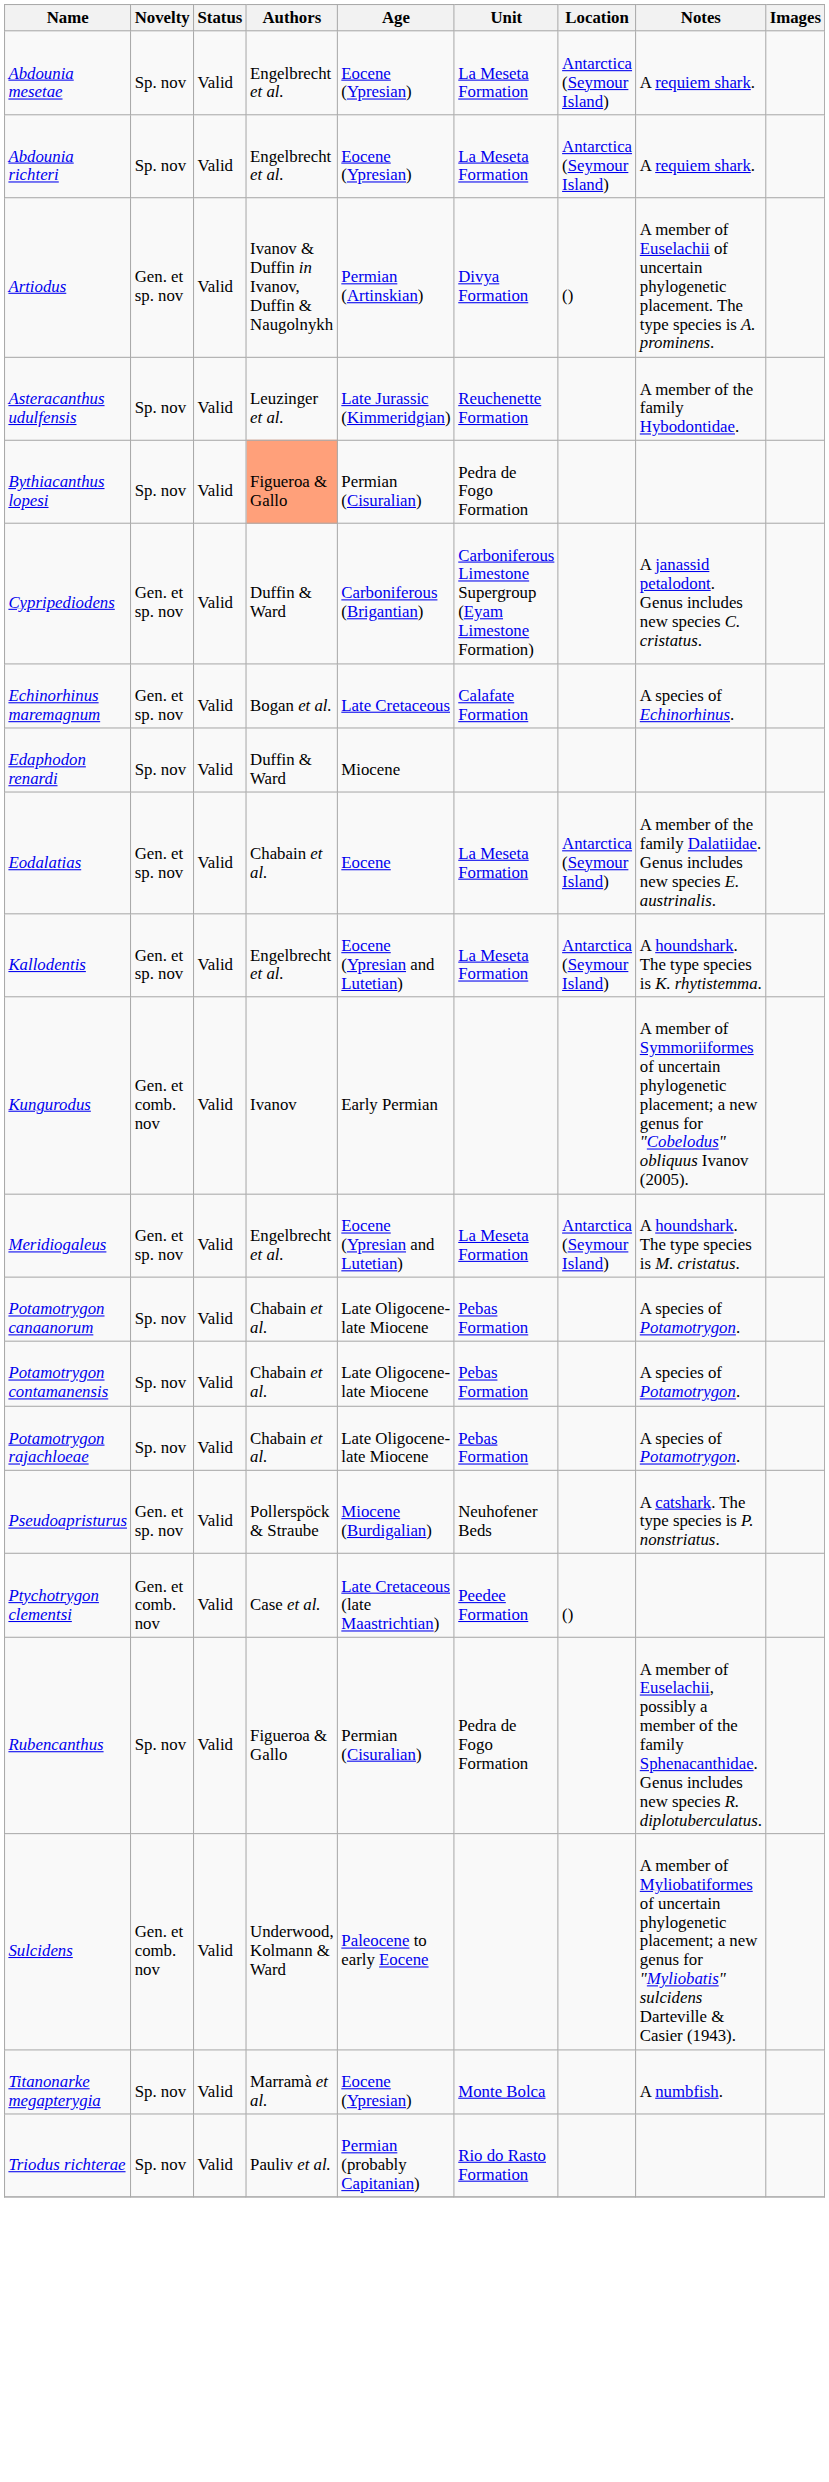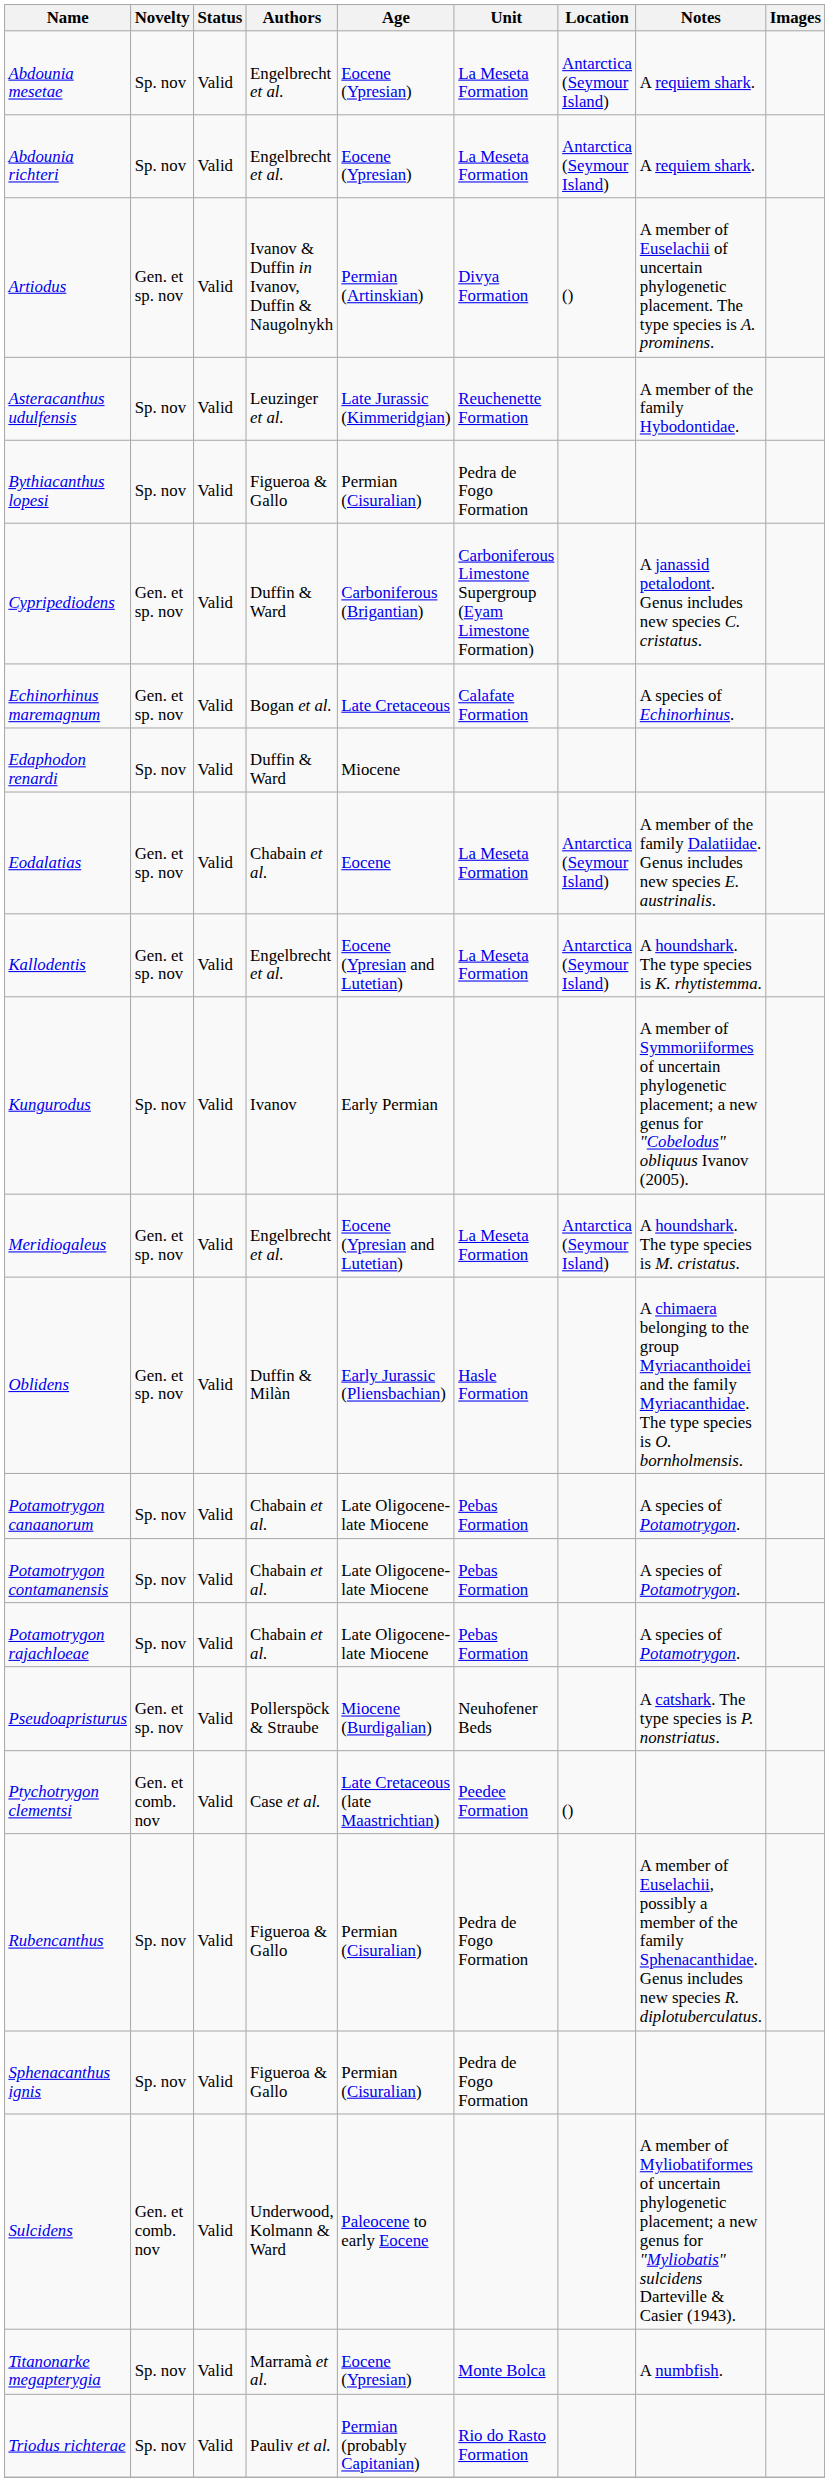(289, 491) lightsalmon background -> (289, 491) no background
(159, 1104) Gen. et comb. nov -> (160, 1104) Sp. nov
+ row: (39, 1384)
+ row: (59, 2081)
